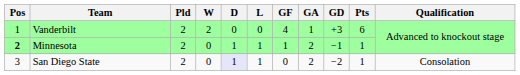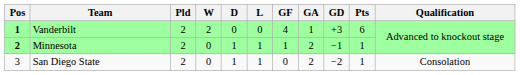(17, 29) normal -> (17, 29) bold
(234, 62) lavender background -> (234, 62) no background
